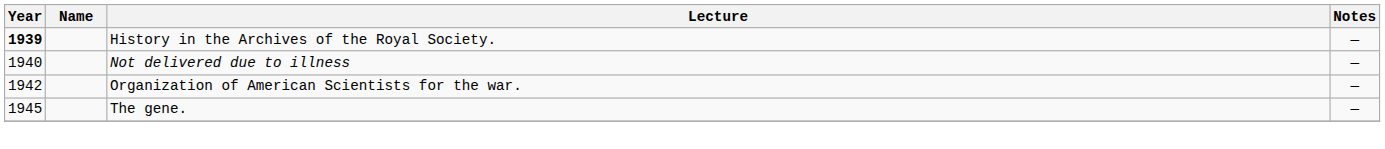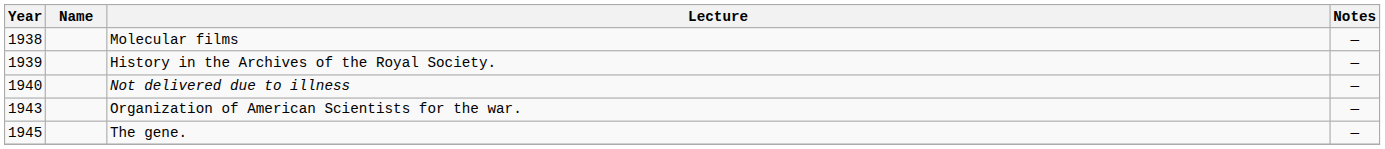+ row: (174, 40)
(25, 40) bold -> (25, 63) normal
(25, 86) 1942 -> (25, 109) 1943
